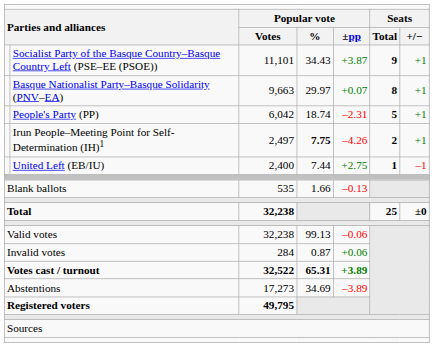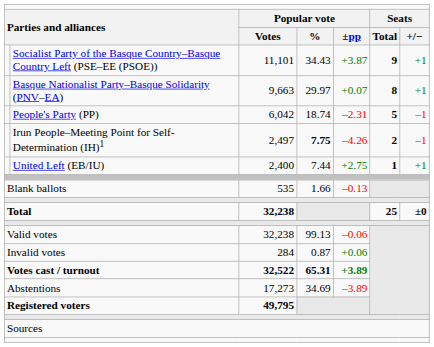(421, 114) +1 -> (421, 114) –1
(421, 140) +1 -> (421, 140) –1
(421, 165) –1 -> (421, 165) +1
